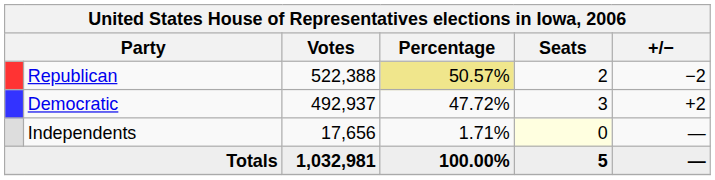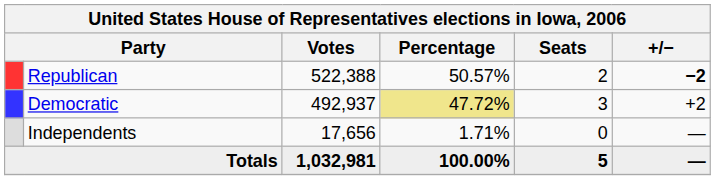(479, 76) khaki background -> (479, 76) no background
(695, 76) normal -> (695, 76) bold
(479, 104) no background -> (479, 104) khaki background
(603, 133) lightyellow background -> (603, 133) no background
